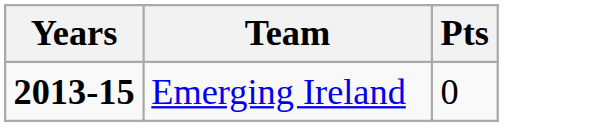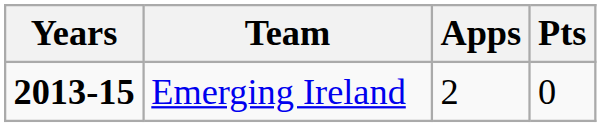+ column: (481, 33)
